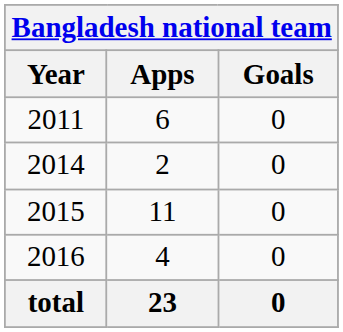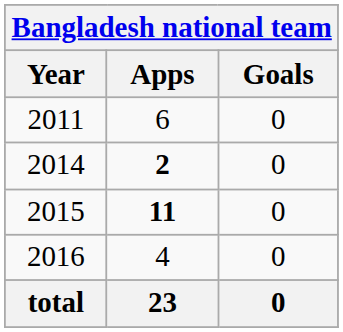(162, 165) normal -> (162, 165) bold
(162, 211) normal -> (162, 211) bold
